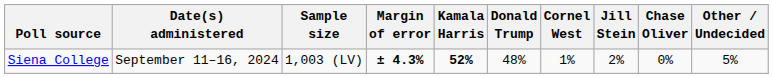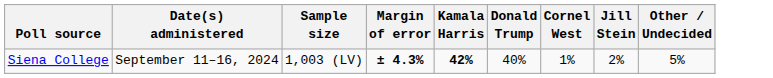- column: (665, 26)
(461, 60) 52% -> (461, 60) 42%
(514, 60) 48% -> (514, 60) 40%
